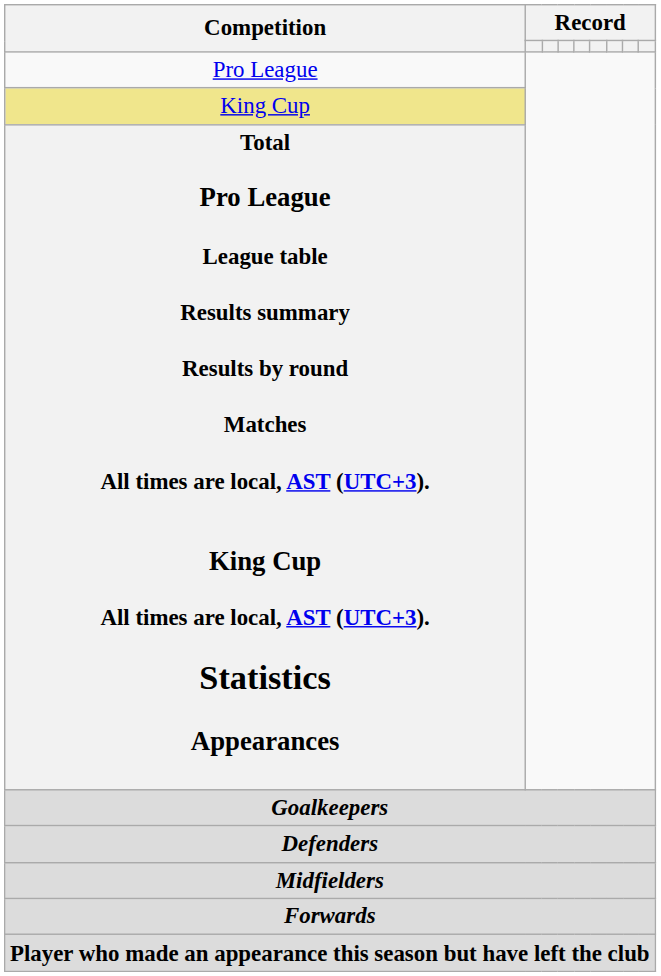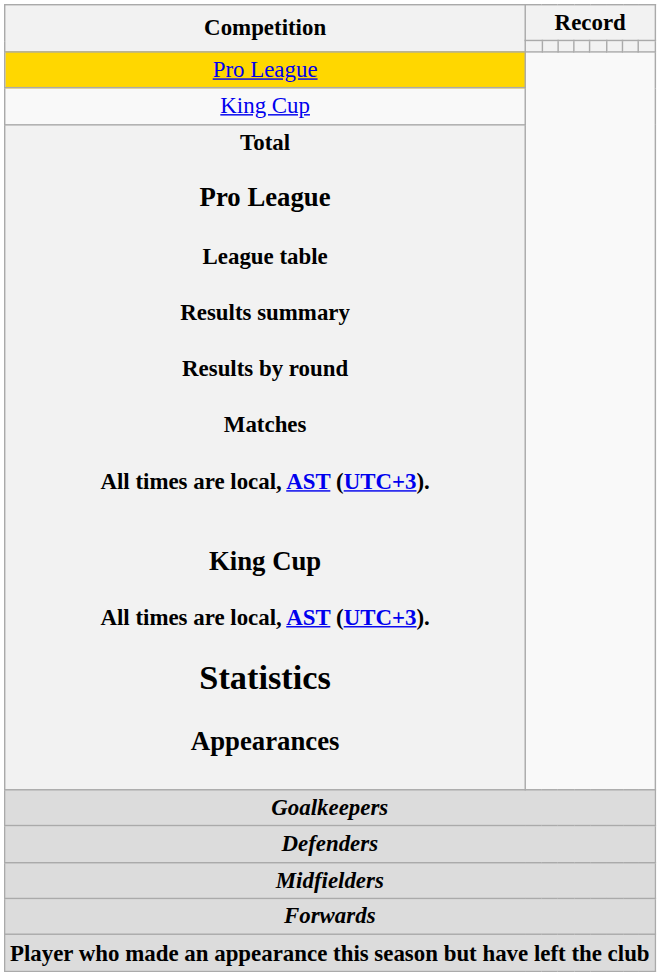(265, 69) no background -> (265, 69) gold background
(265, 105) khaki background -> (265, 105) no background
